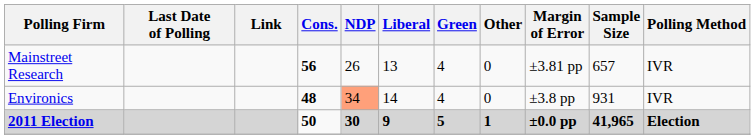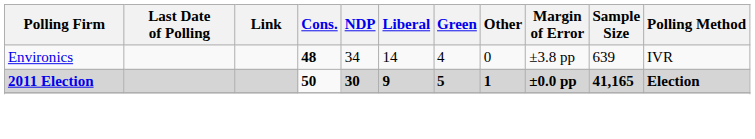- row: (40, 65)
(352, 97) lightsalmon background -> (352, 57) no background
(604, 97) 931 -> (604, 57) 639
(613, 121) 41,965 -> (613, 81) 41,165
